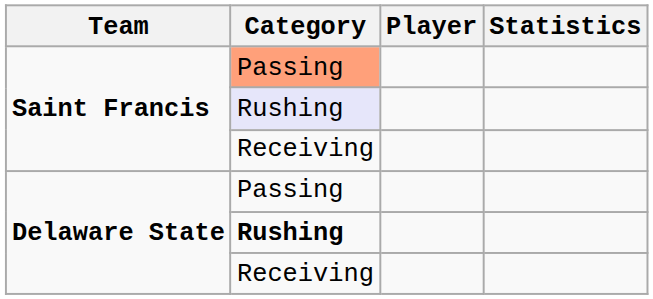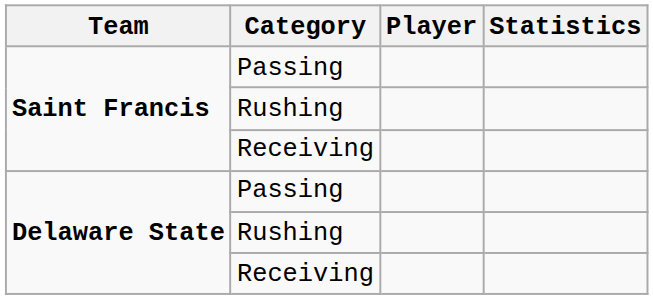(290, 67) lightsalmon background -> (290, 67) no background
(290, 109) lavender background -> (290, 109) no background
(290, 233) bold -> (290, 233) normal
